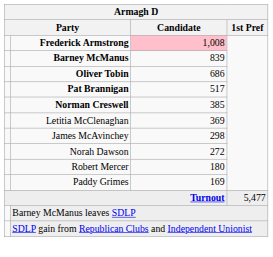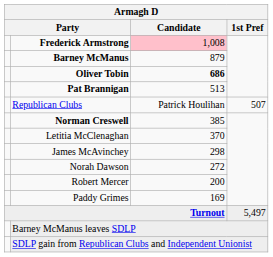(217, 58) 839 -> (217, 58) 879
(217, 74) normal -> (217, 74) bold
(217, 89) 517 -> (217, 89) 513
+ row: (47, 105)
(217, 120) 369 -> (217, 136) 370
(217, 167) 180 -> (217, 182) 200
(255, 197) 5,477 -> (255, 213) 5,497
